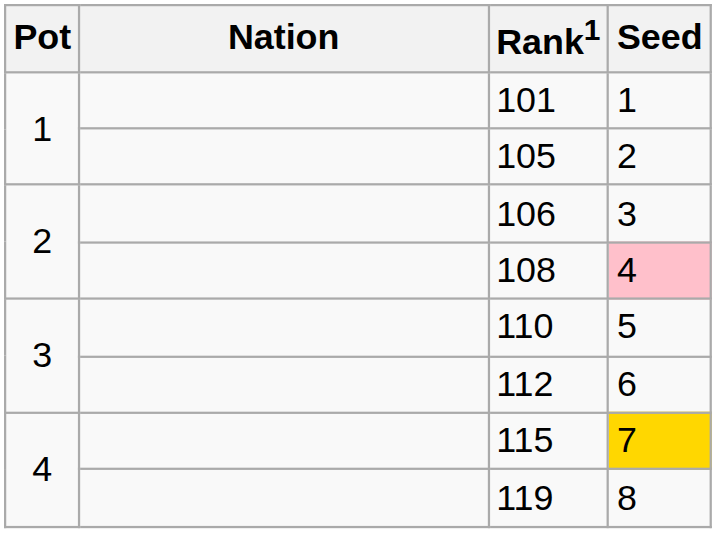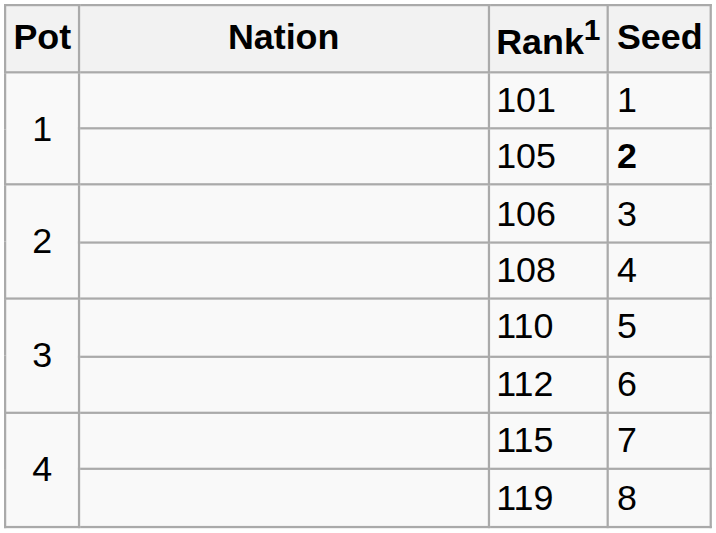(627, 156) normal -> (627, 156) bold
(627, 269) pink background -> (627, 269) no background
(627, 440) gold background -> (627, 440) no background
